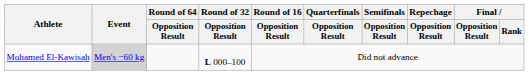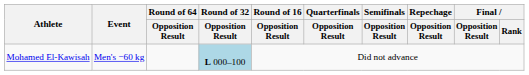(119, 57) lightgrey background -> (119, 57) no background
(225, 63) no background -> (225, 63) lightblue background
